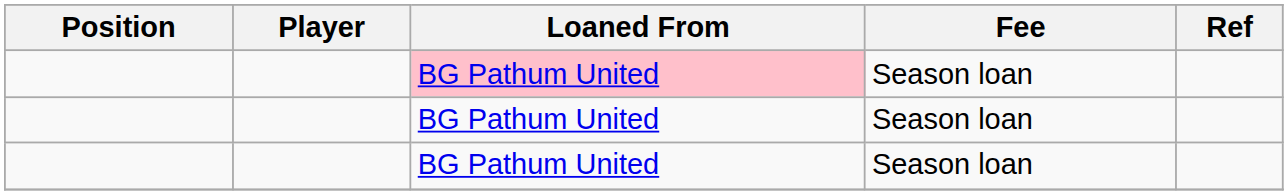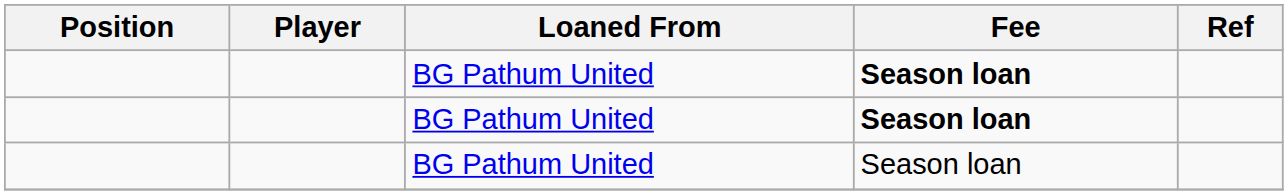(538, 73) pink background -> (533, 73) no background
(952, 73) normal -> (946, 73) bold
(952, 119) normal -> (946, 119) bold
